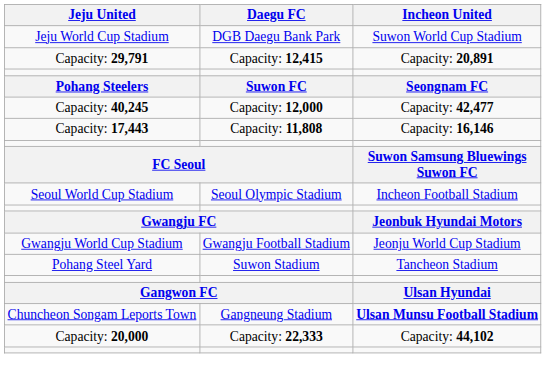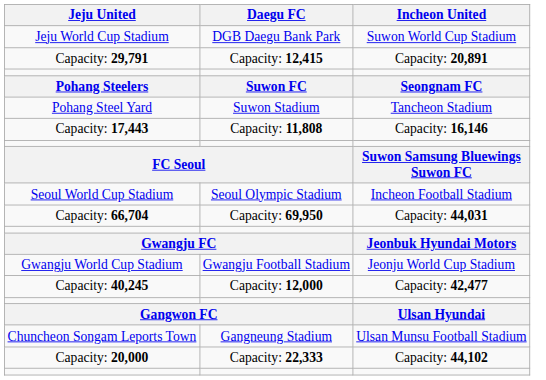rows swapped: (102, 265) <-> (102, 107)
+ row: (102, 215)
(447, 314) bold -> (441, 336) normal
